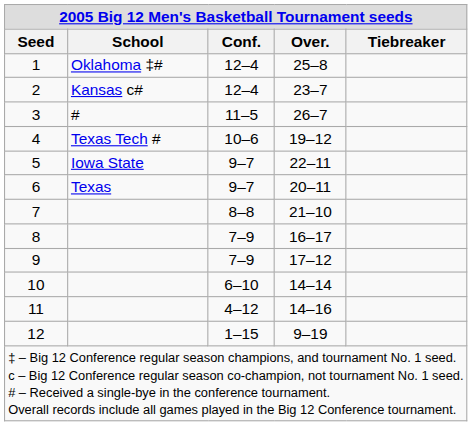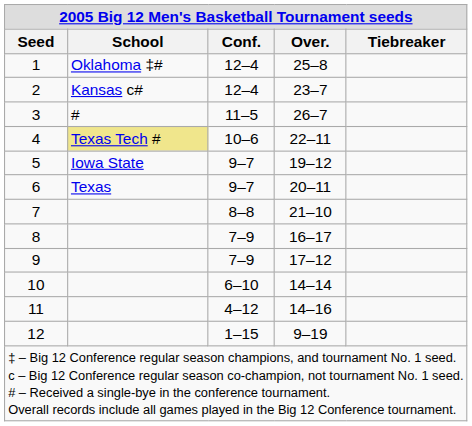(116, 139) no background -> (116, 139) khaki background
(310, 139) 19–12 -> (310, 139) 22–11
(310, 163) 22–11 -> (310, 163) 19–12
